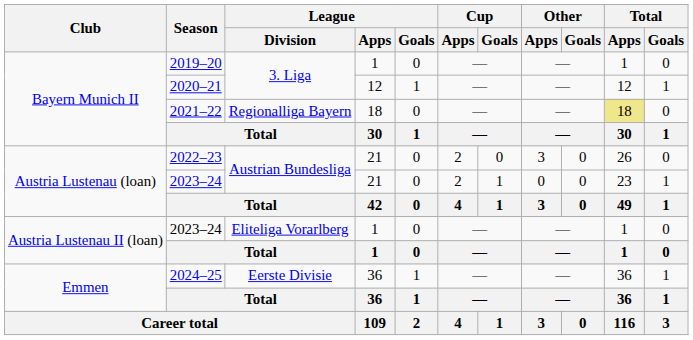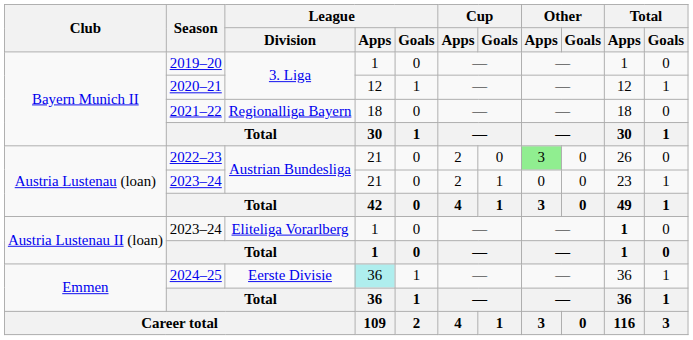(624, 110) khaki background -> (624, 110) no background
(541, 157) no background -> (541, 157) lightgreen background
(624, 228) normal -> (624, 228) bold
(375, 275) no background -> (375, 275) paleturquoise background
